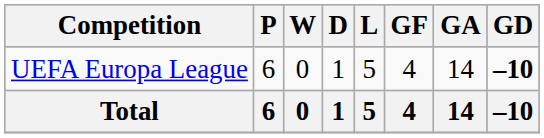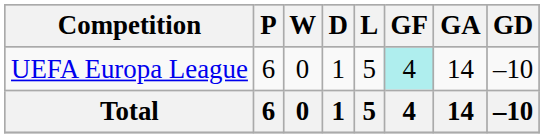(409, 68) no background -> (409, 68) paleturquoise background
(513, 68) bold -> (513, 68) normal
